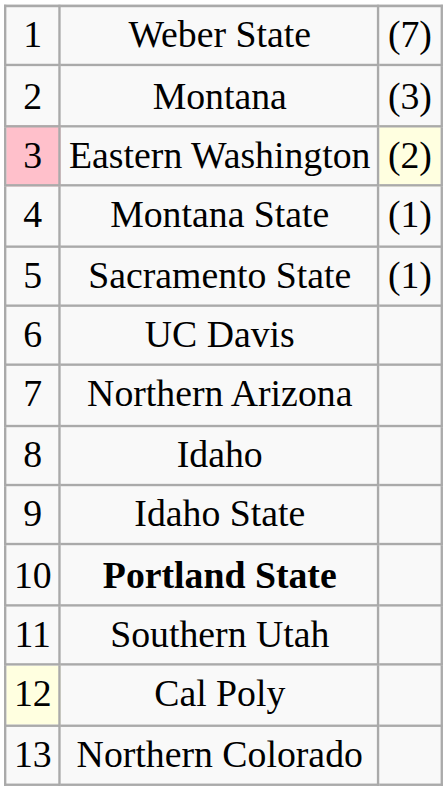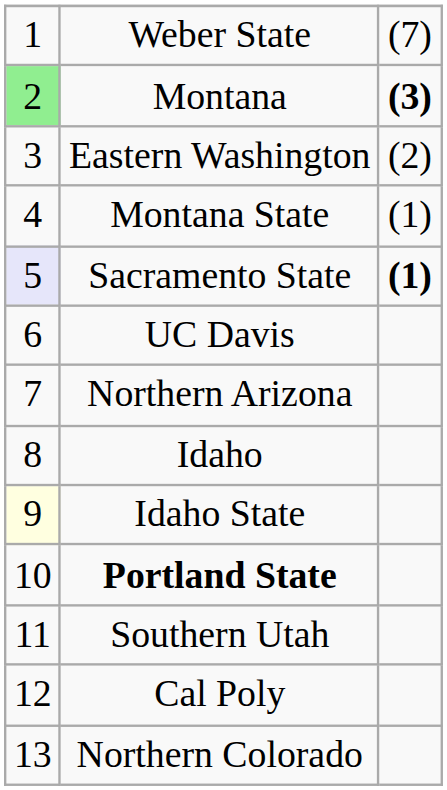(33, 95) no background -> (33, 95) lightgreen background
(410, 95) normal -> (410, 95) bold
(33, 154) pink background -> (33, 154) no background
(410, 154) lightyellow background -> (410, 154) no background
(33, 274) no background -> (33, 274) lavender background
(410, 274) normal -> (410, 274) bold
(33, 514) no background -> (33, 514) lightyellow background
(33, 693) lightyellow background -> (33, 693) no background
